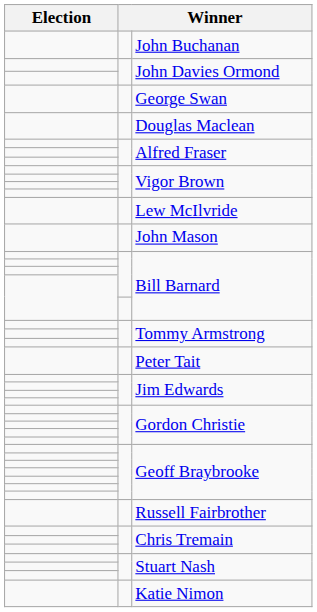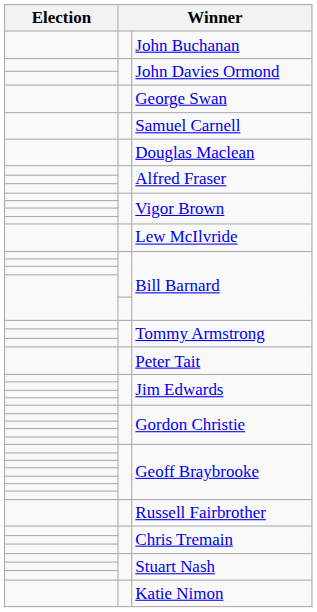+ row: (61, 126)
- row: (61, 238)
